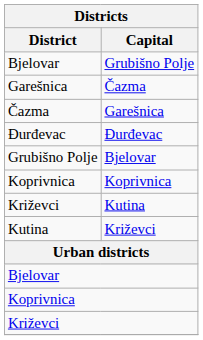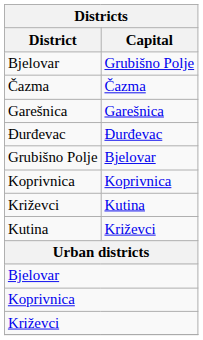(38, 87) Garešnica -> (29, 87) Čazma
(29, 110) Čazma -> (38, 110) Garešnica
